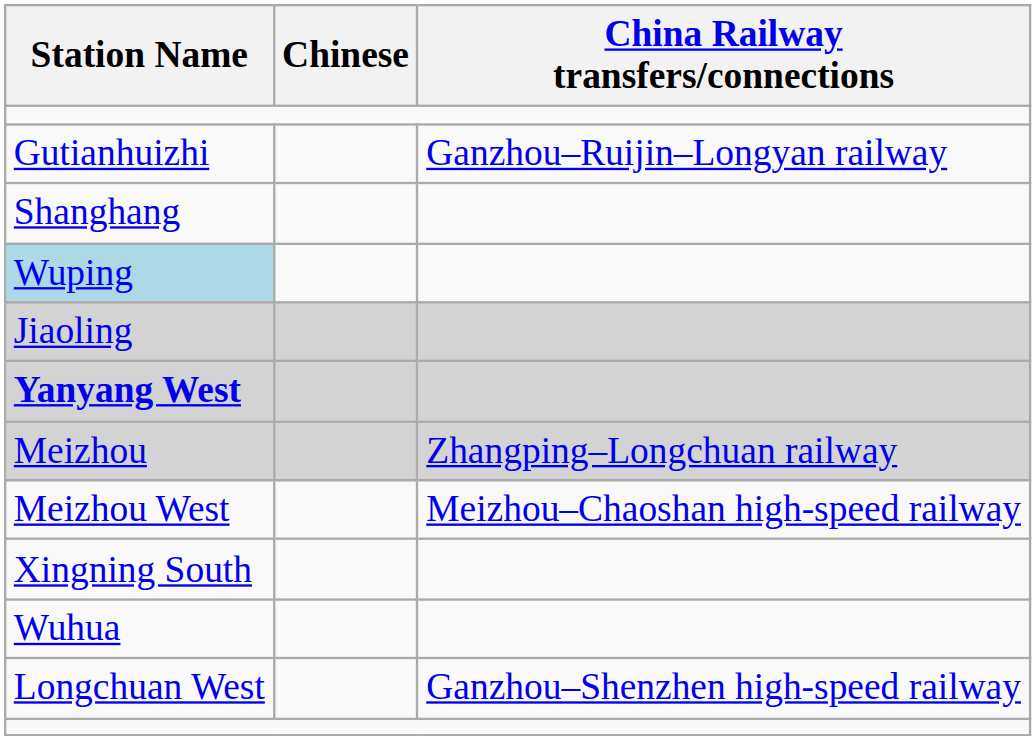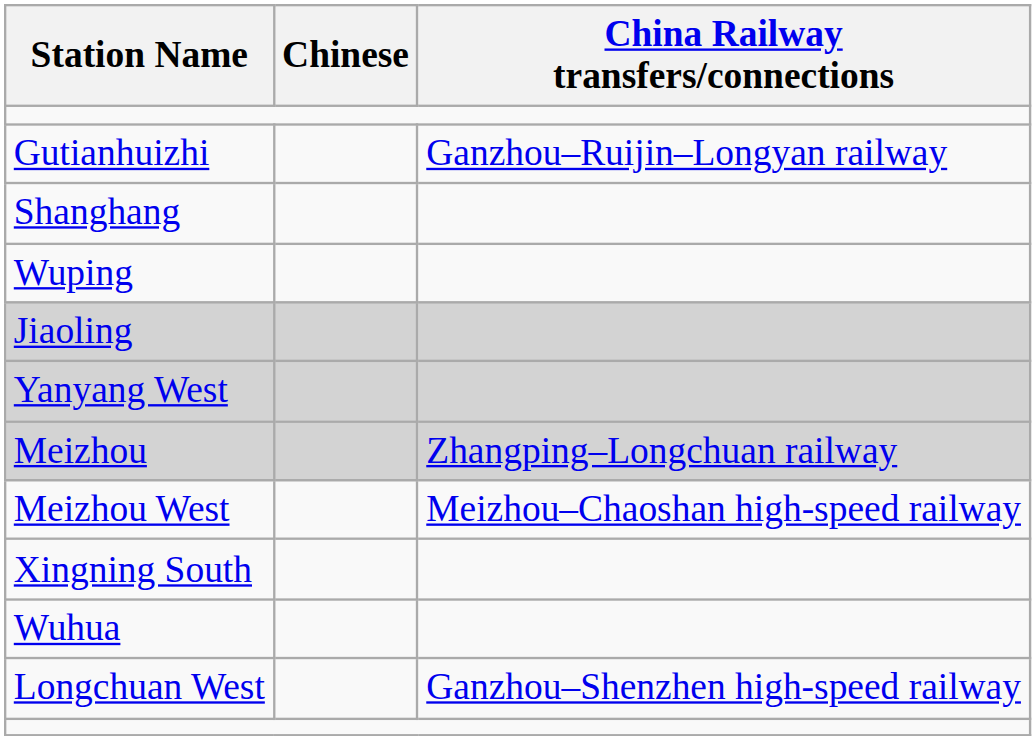(73, 271) lightblue background -> (73, 271) no background
(127, 390) bold -> (121, 390) normal
